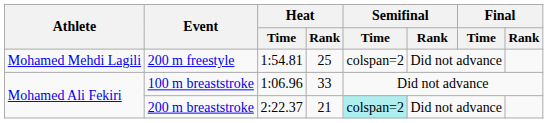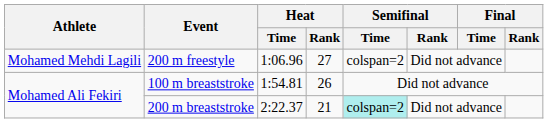(282, 61) 1:54.81 -> (282, 61) 1:06.96
(325, 61) 25 -> (325, 61) 27
(282, 84) 1:06.96 -> (282, 84) 1:54.81
(325, 84) 33 -> (325, 84) 26
